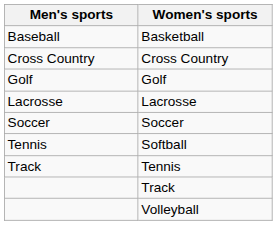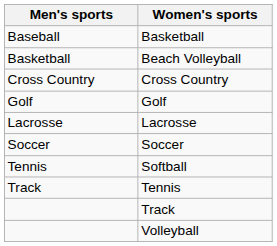+ row: (191, 58)
